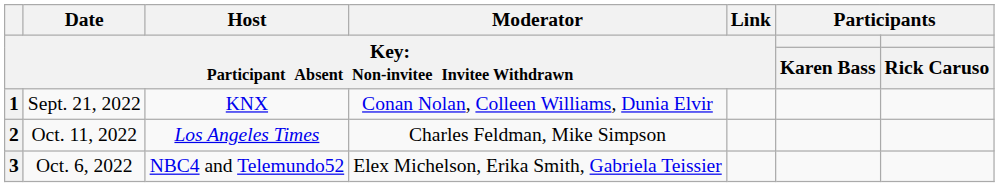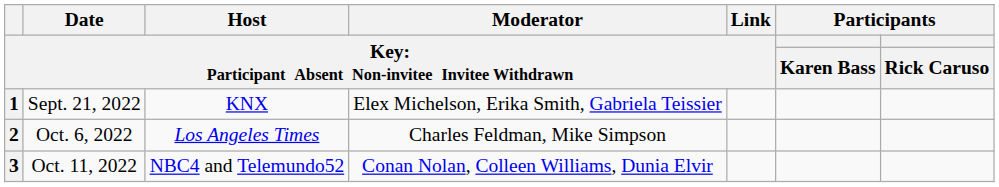(537, 103) Conan Nolan, Colleen Williams, Dunia Elvir -> (537, 103) Elex Michelson, Erika Smith, Gabriela Teissier
(84, 134) Oct. 11, 2022 -> (84, 134) Oct. 6, 2022
(84, 165) Oct. 6, 2022 -> (84, 165) Oct. 11, 2022
(537, 165) Elex Michelson, Erika Smith, Gabriela Teissier -> (537, 165) Conan Nolan, Colleen Williams, Dunia Elvir
